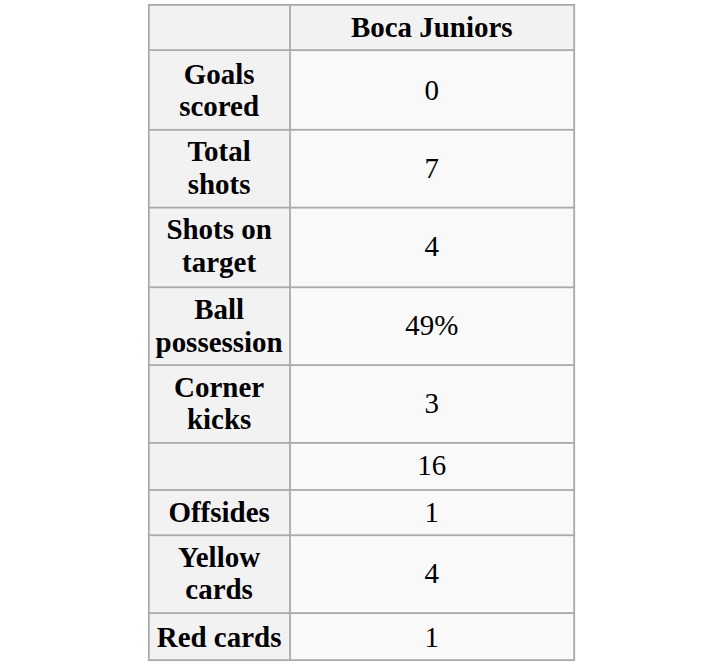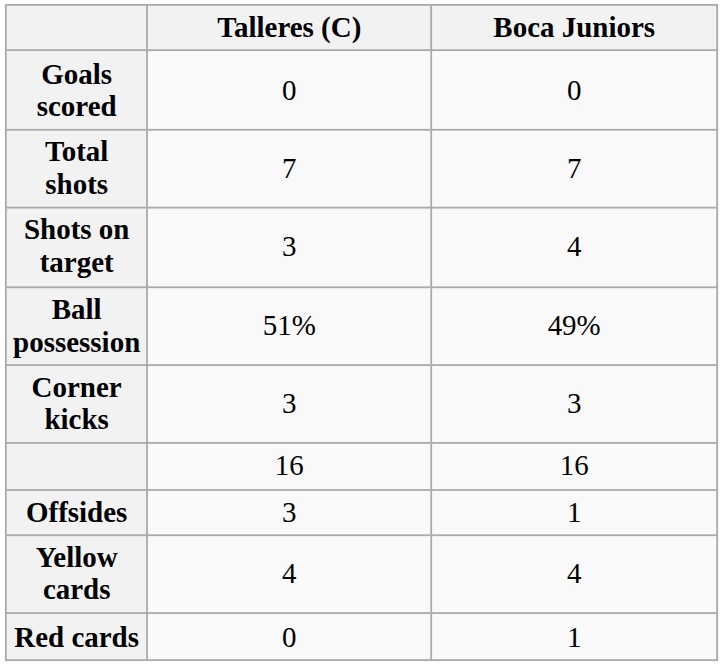+ column: (289, 27)
